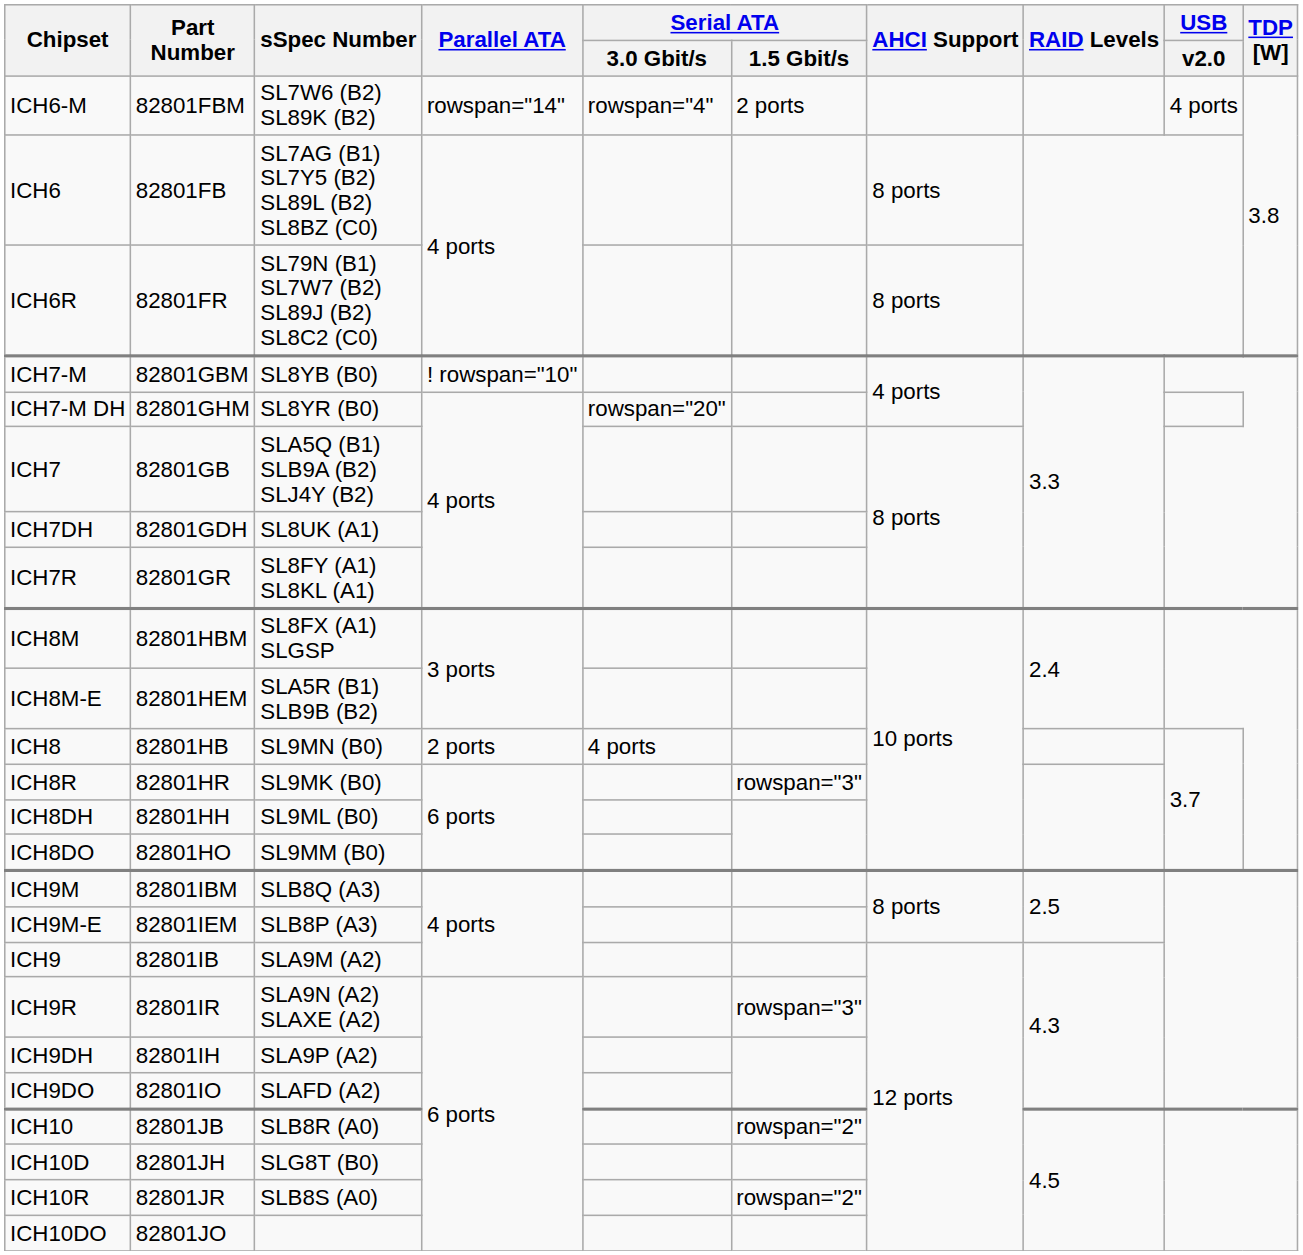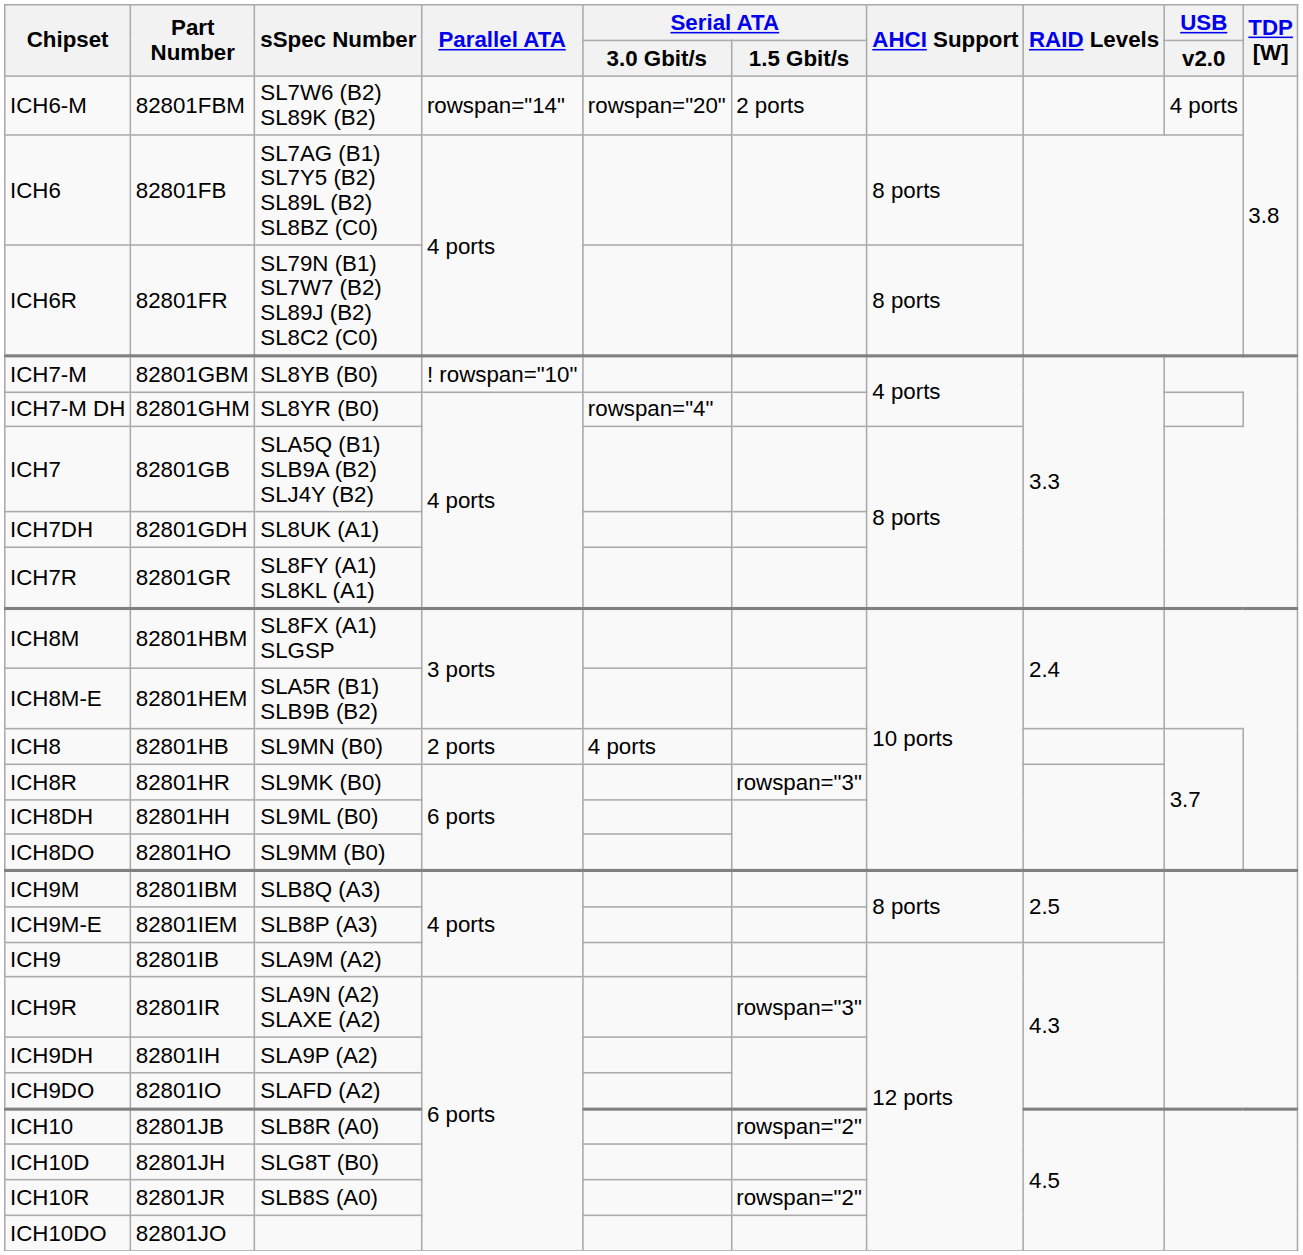(651, 106) rowspan="4" -> (657, 106) rowspan="20"
(657, 410) rowspan="20" -> (651, 410) rowspan="4"
